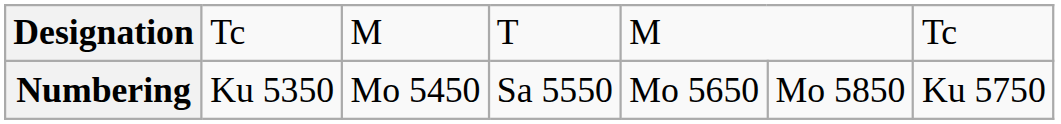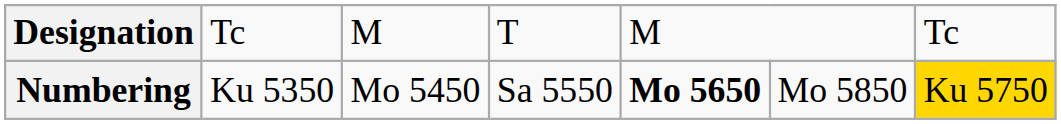(694, 89) normal -> (695, 89) bold
(984, 89) no background -> (986, 89) gold background
